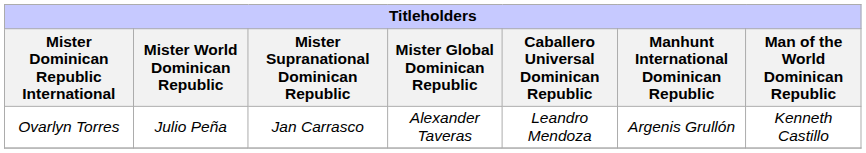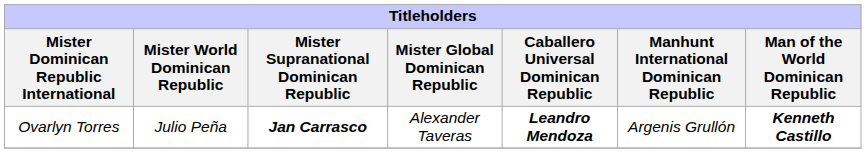(318, 127) normal -> (318, 127) bold
(560, 127) normal -> (560, 127) bold
(803, 127) normal -> (803, 127) bold
